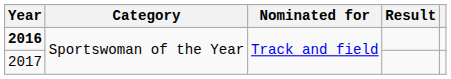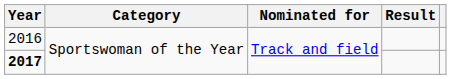(25, 39) bold -> (25, 39) normal
(25, 62) normal -> (25, 62) bold
